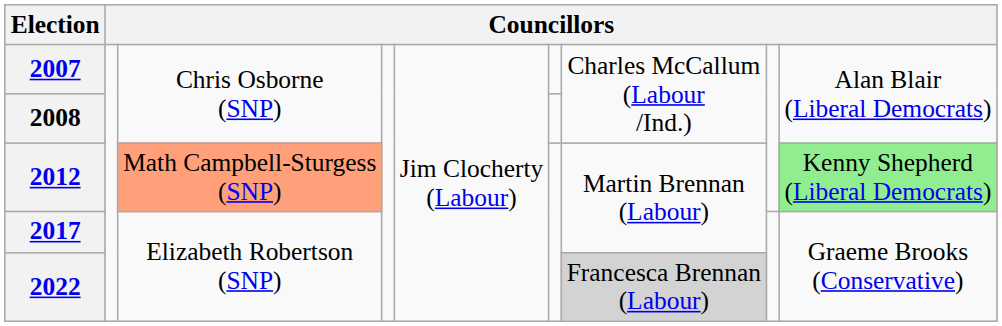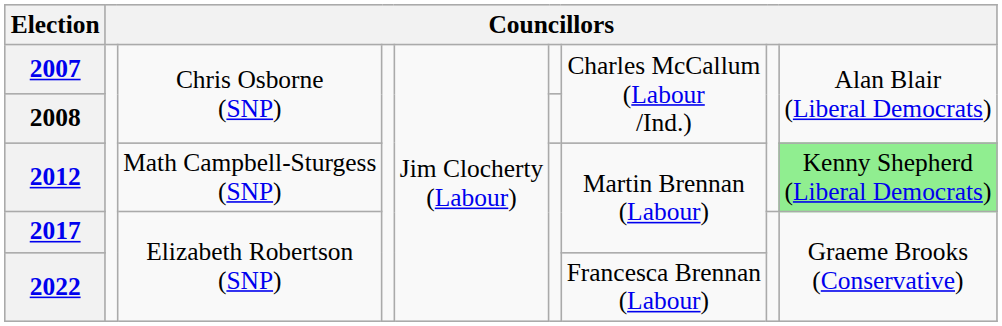(250, 176) lightsalmon background -> (250, 176) no background
(664, 286) lightgrey background -> (664, 286) no background
